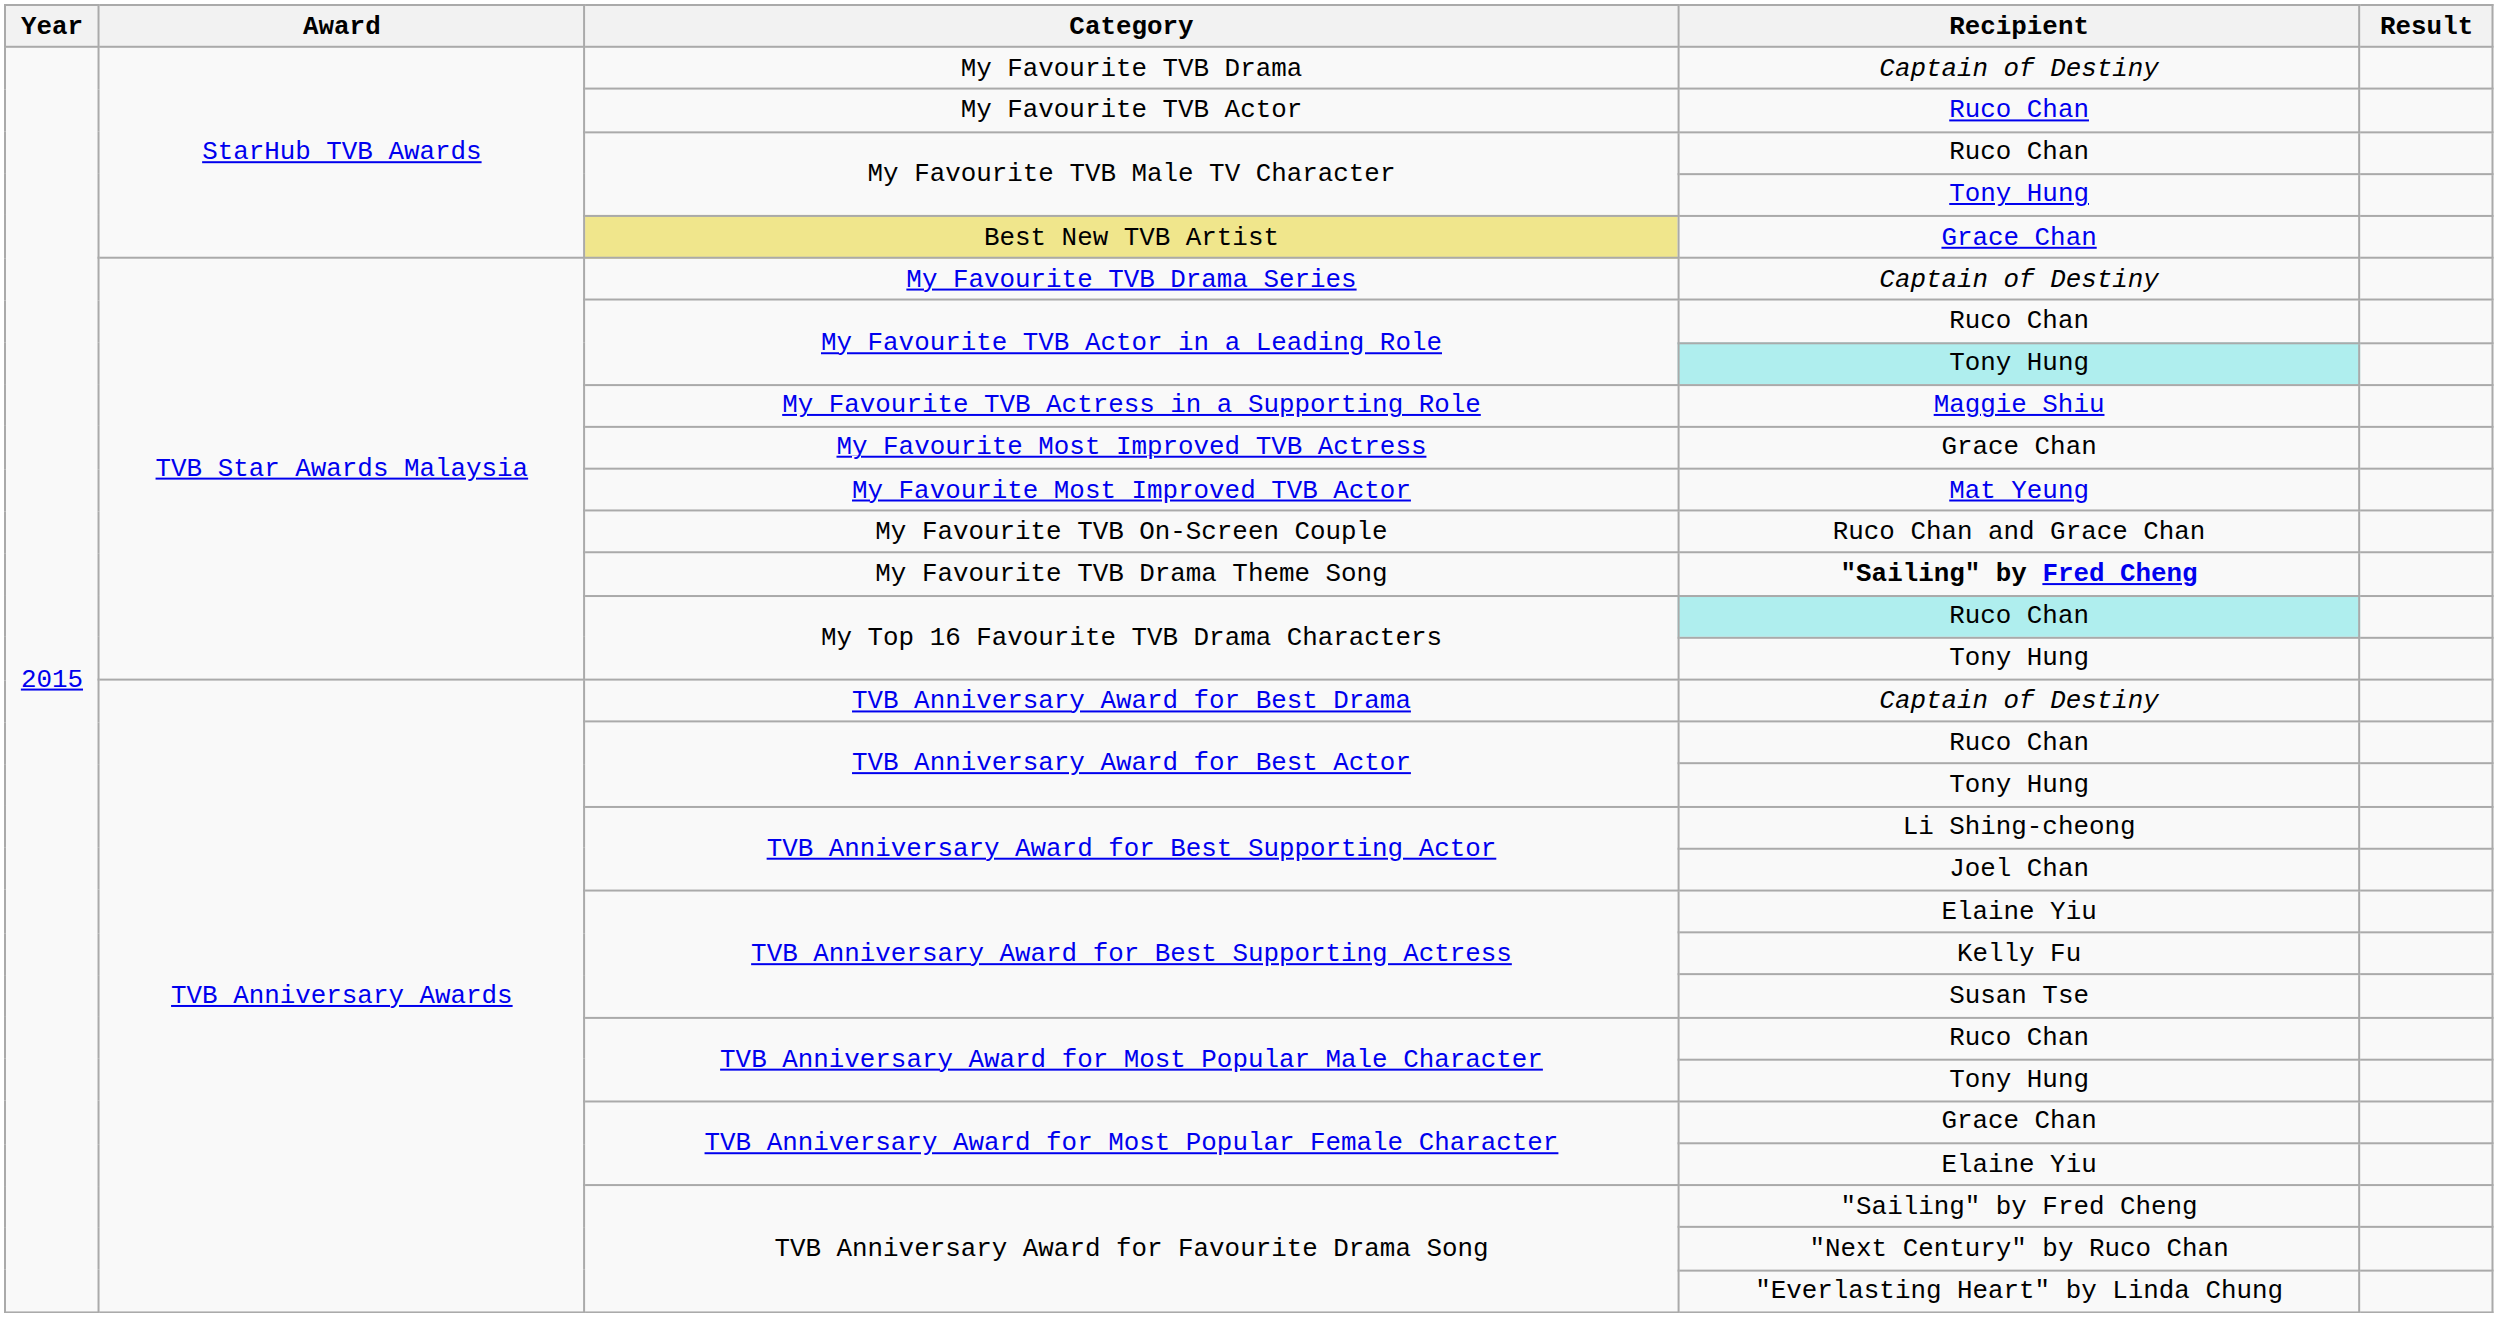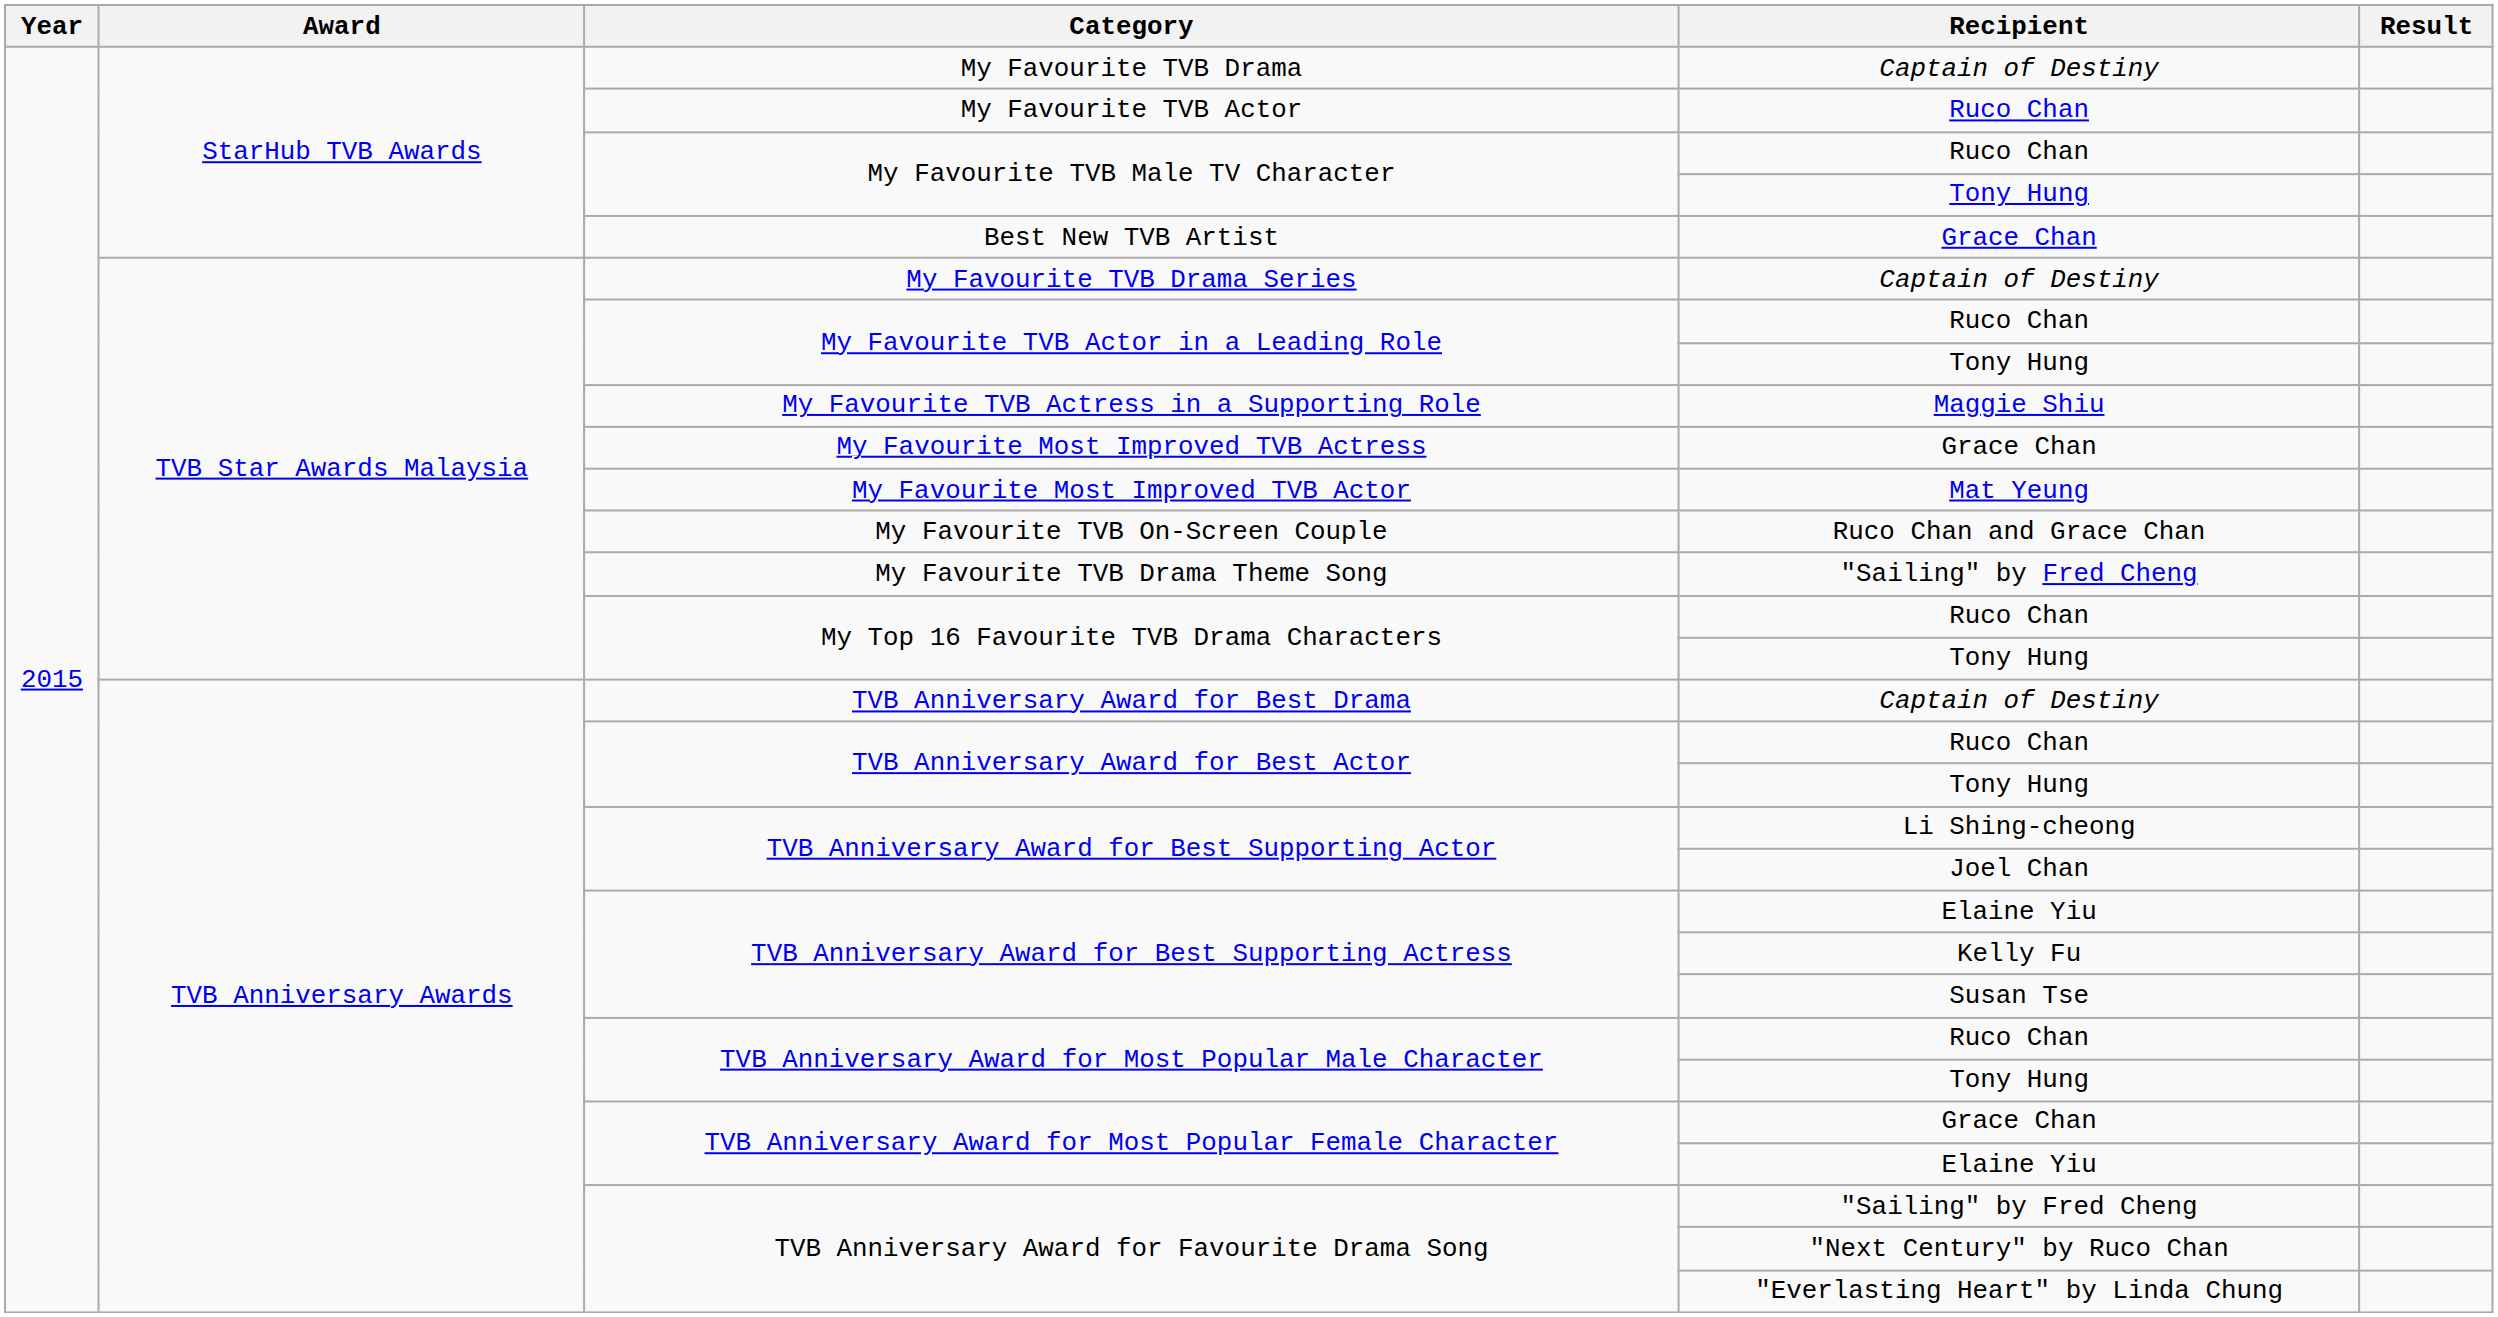(1131, 237) khaki background -> (1131, 237) no background
(2019, 363) paleturquoise background -> (2019, 363) no background
(2019, 574) bold -> (2019, 574) normal
(2019, 616) paleturquoise background -> (2019, 616) no background
